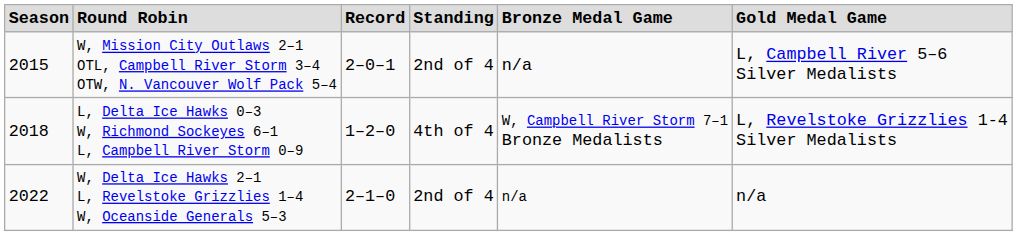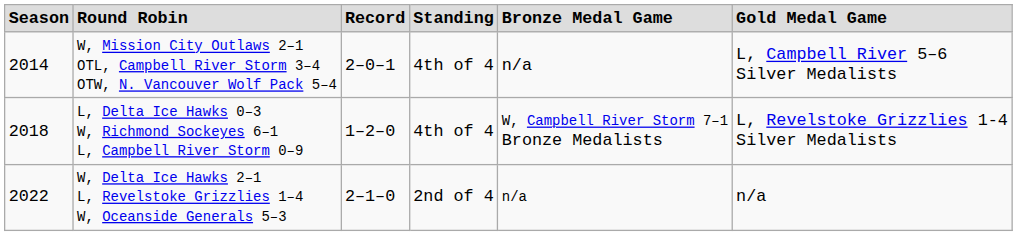(29, 65) 2015 -> (29, 65) 2014
(454, 65) 2nd of 4 -> (454, 65) 4th of 4
